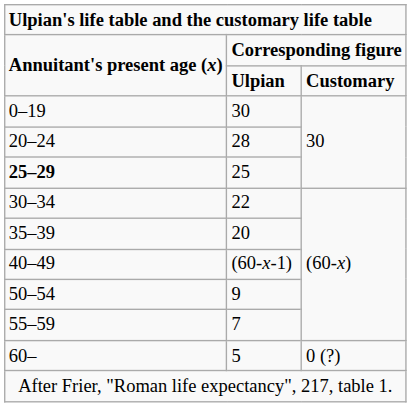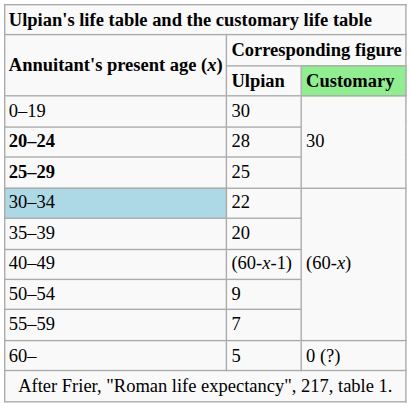(350, 80) no background -> (350, 80) lightgreen background
(32, 141) normal -> (32, 141) bold
(32, 202) no background -> (32, 202) lightblue background
